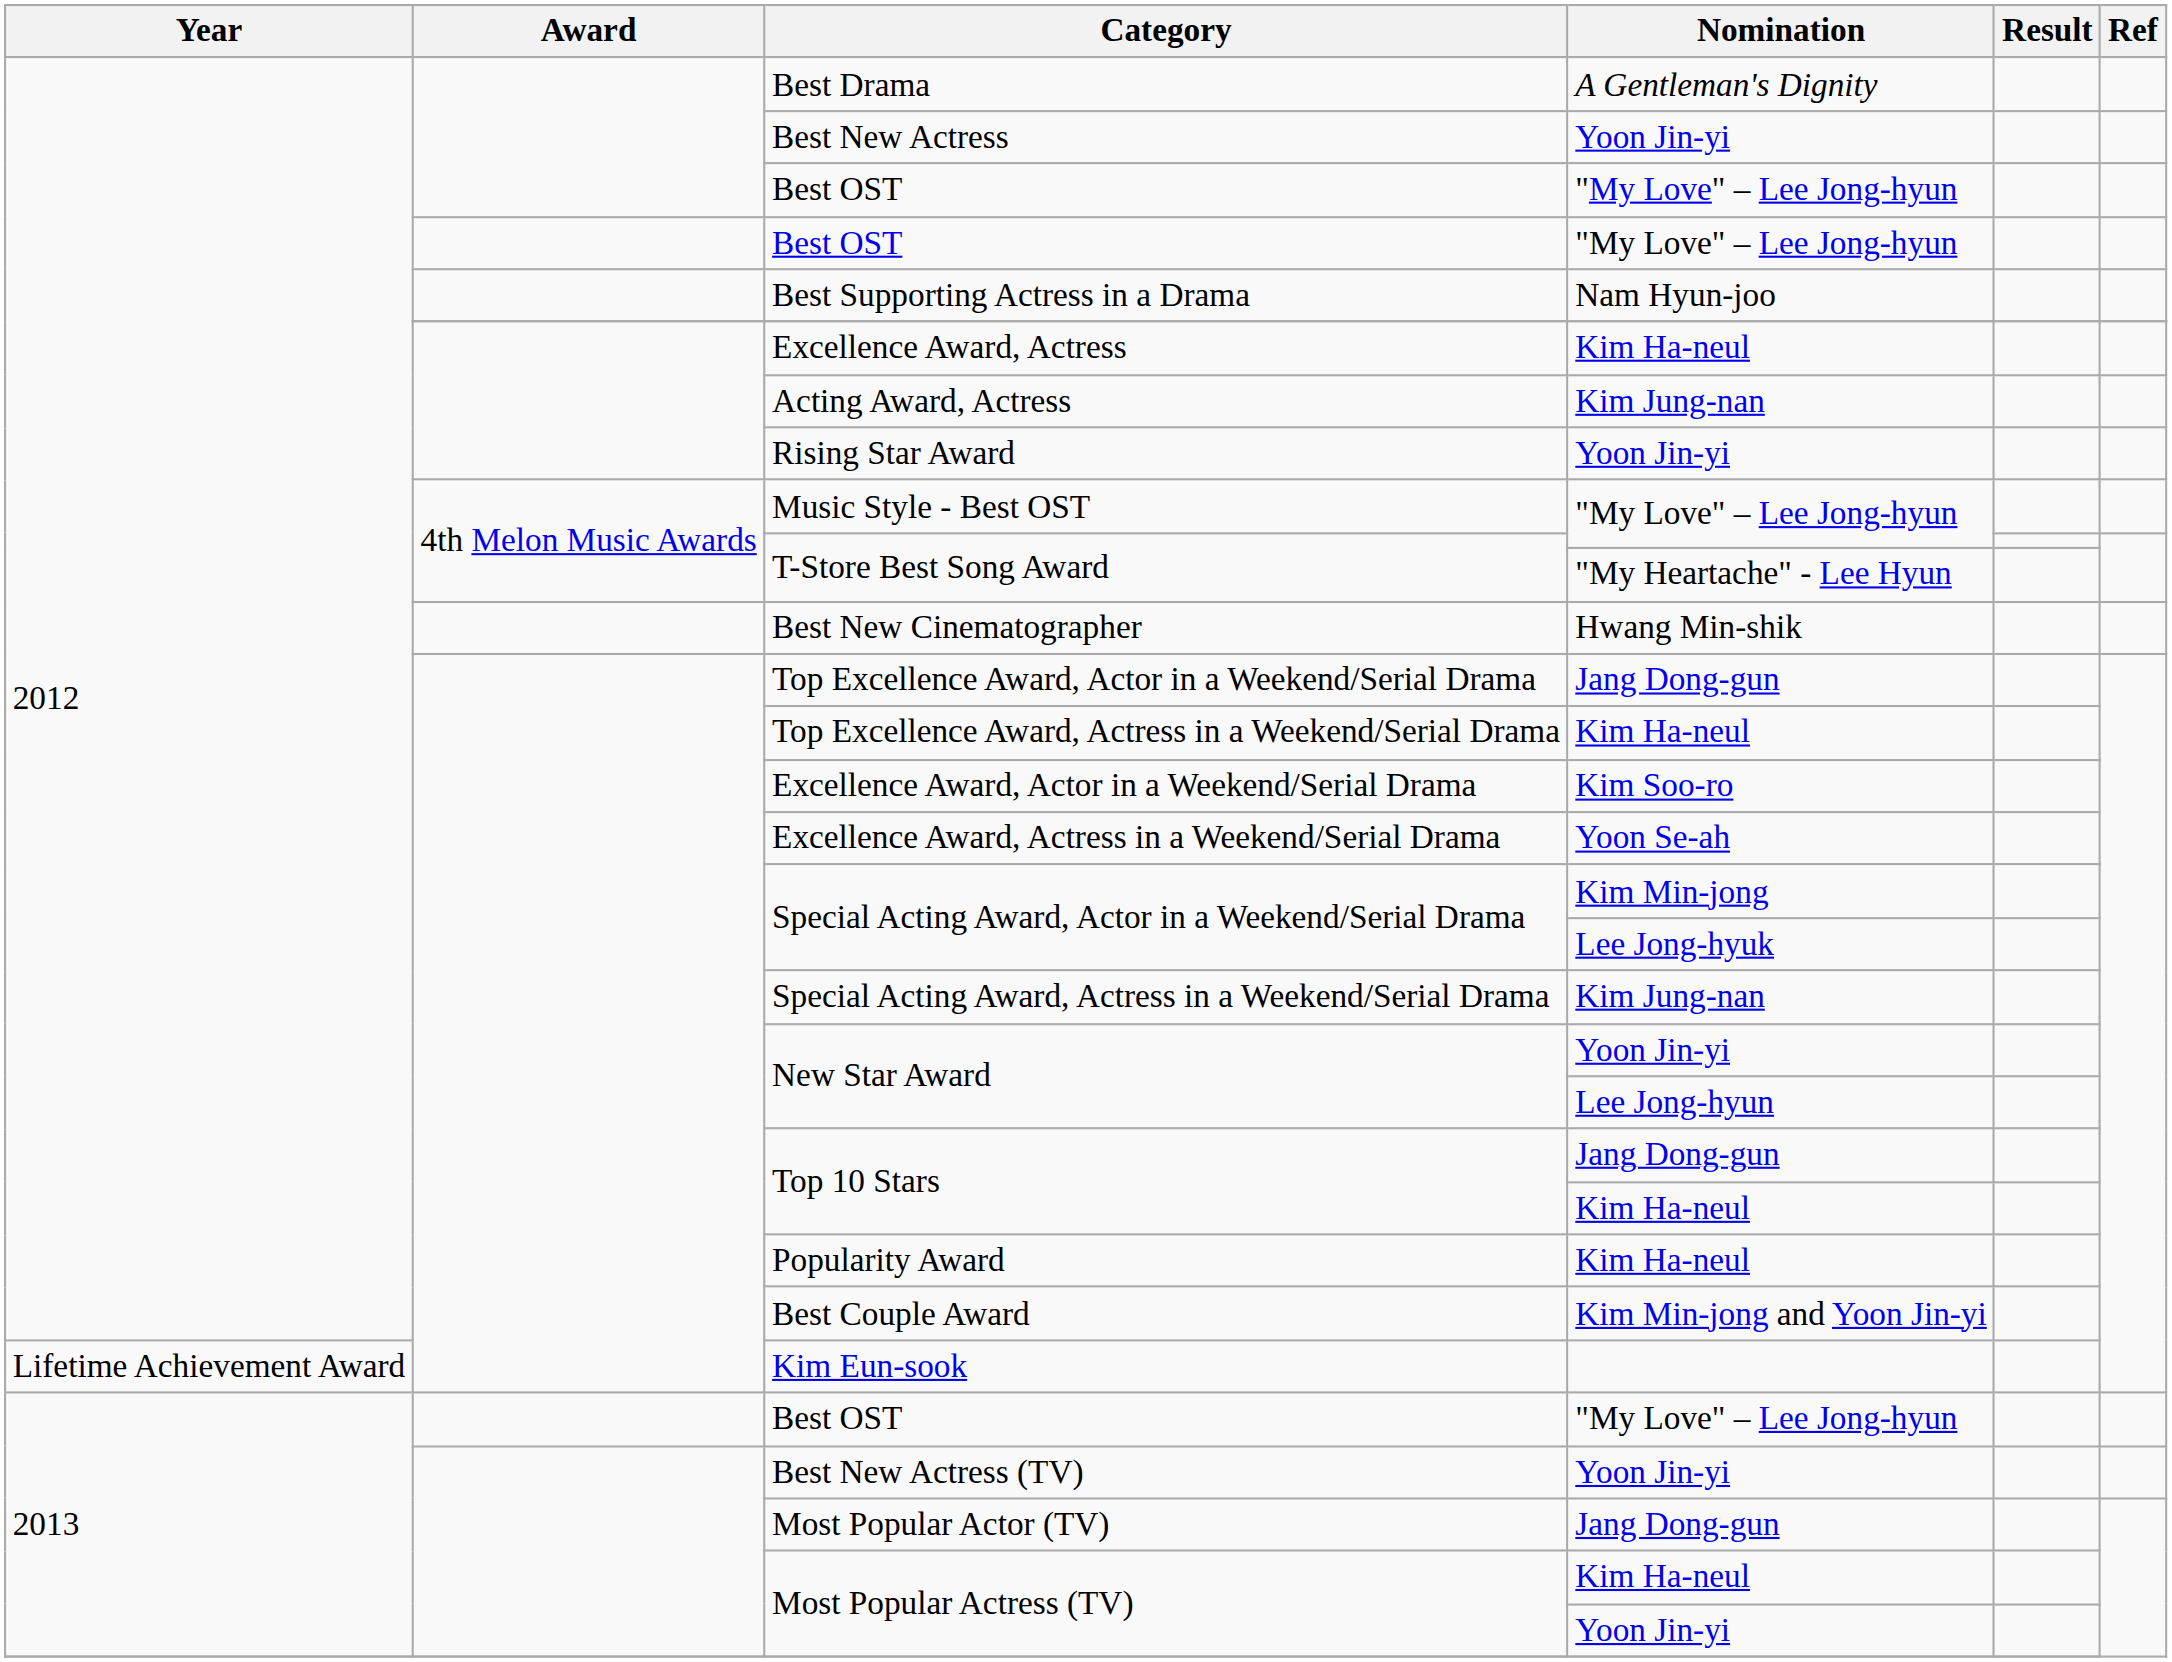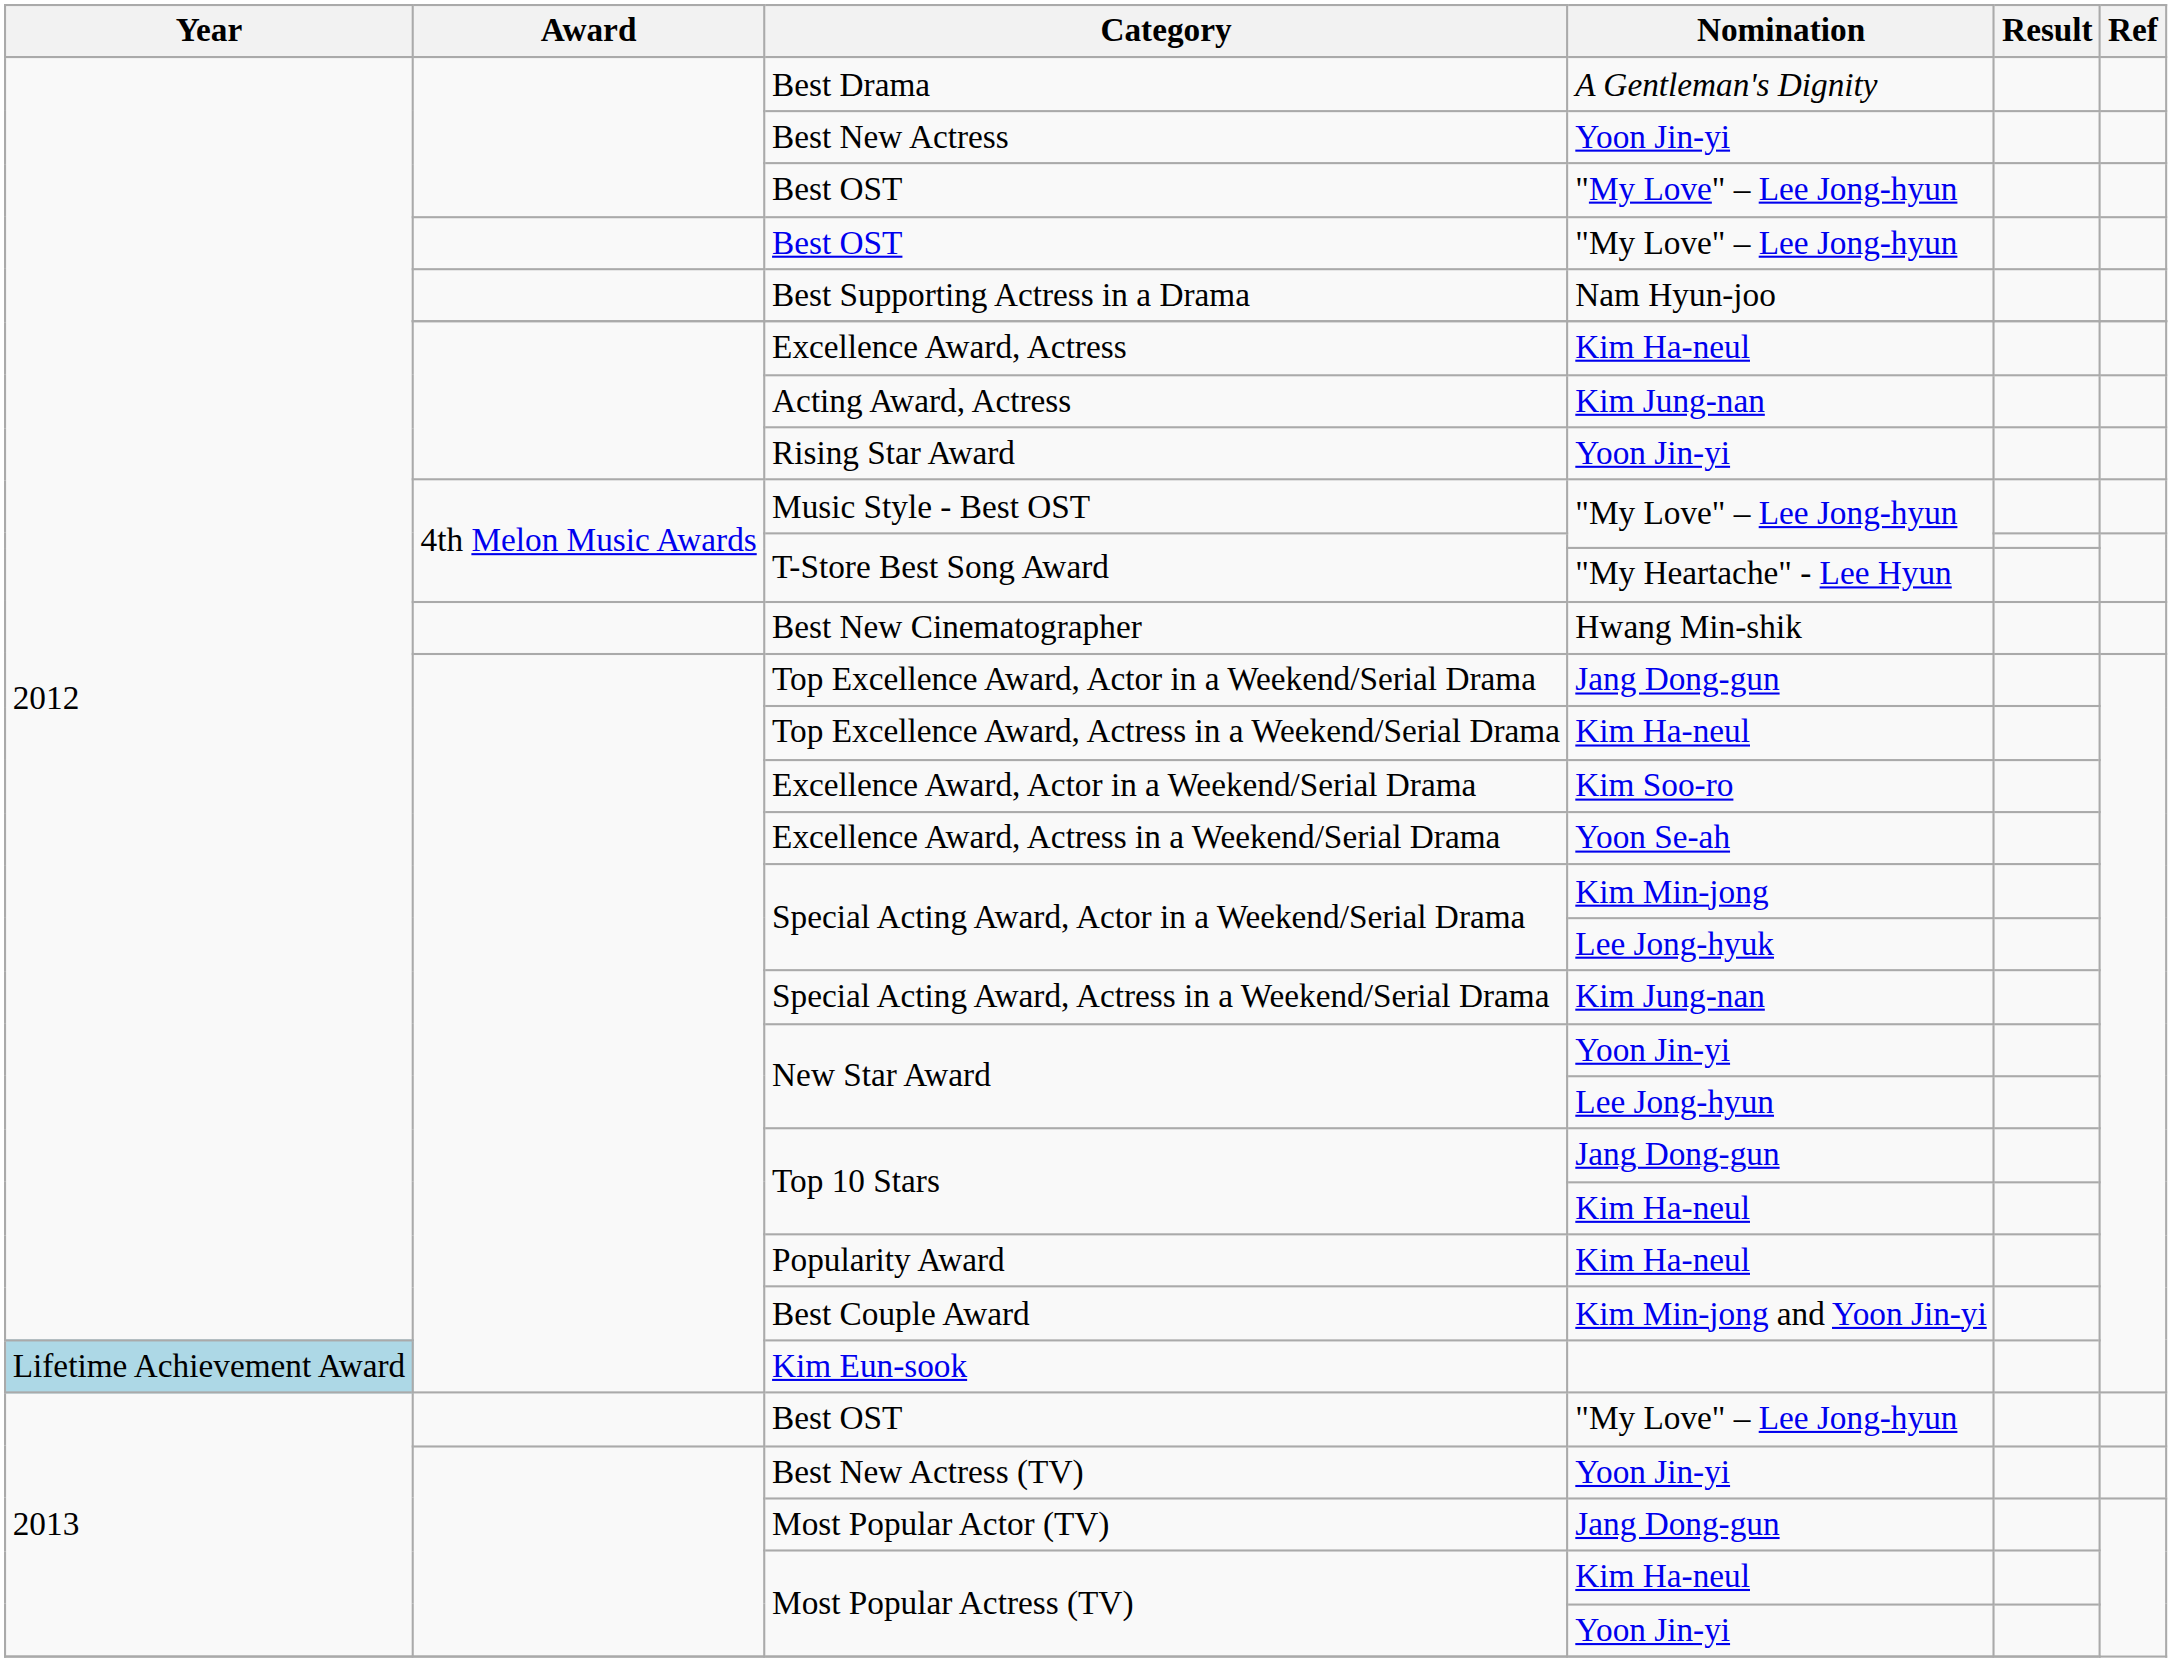(209, 1365) no background -> (209, 1365) lightblue background
